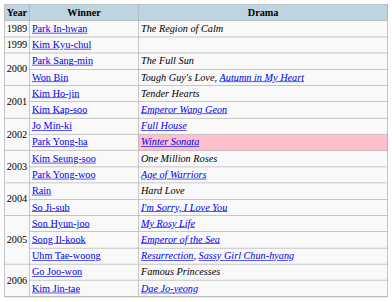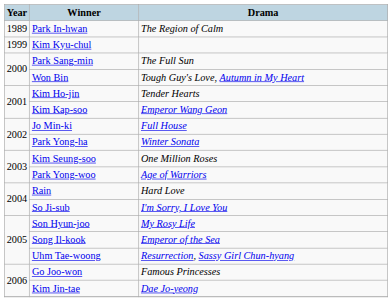(170, 142) pink background -> (170, 142) no background
